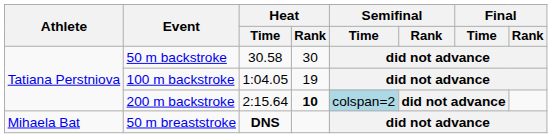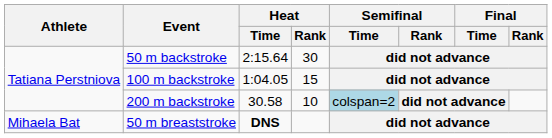(265, 58) 30.58 -> (265, 58) 2:15.64
(310, 79) 19 -> (310, 79) 15
(265, 101) 2:15.64 -> (265, 101) 30.58
(310, 101) bold -> (310, 101) normal
